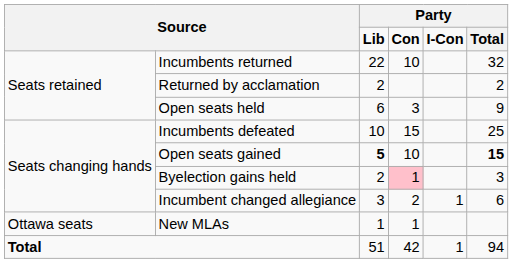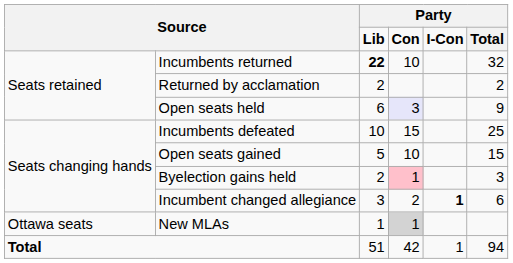(377, 62) normal -> (377, 62) bold
(416, 108) no background -> (416, 108) lavender background
(381, 154) bold -> (381, 154) normal
(496, 154) bold -> (496, 154) normal
(460, 200) normal -> (460, 200) bold
(416, 223) no background -> (416, 223) lightgrey background
